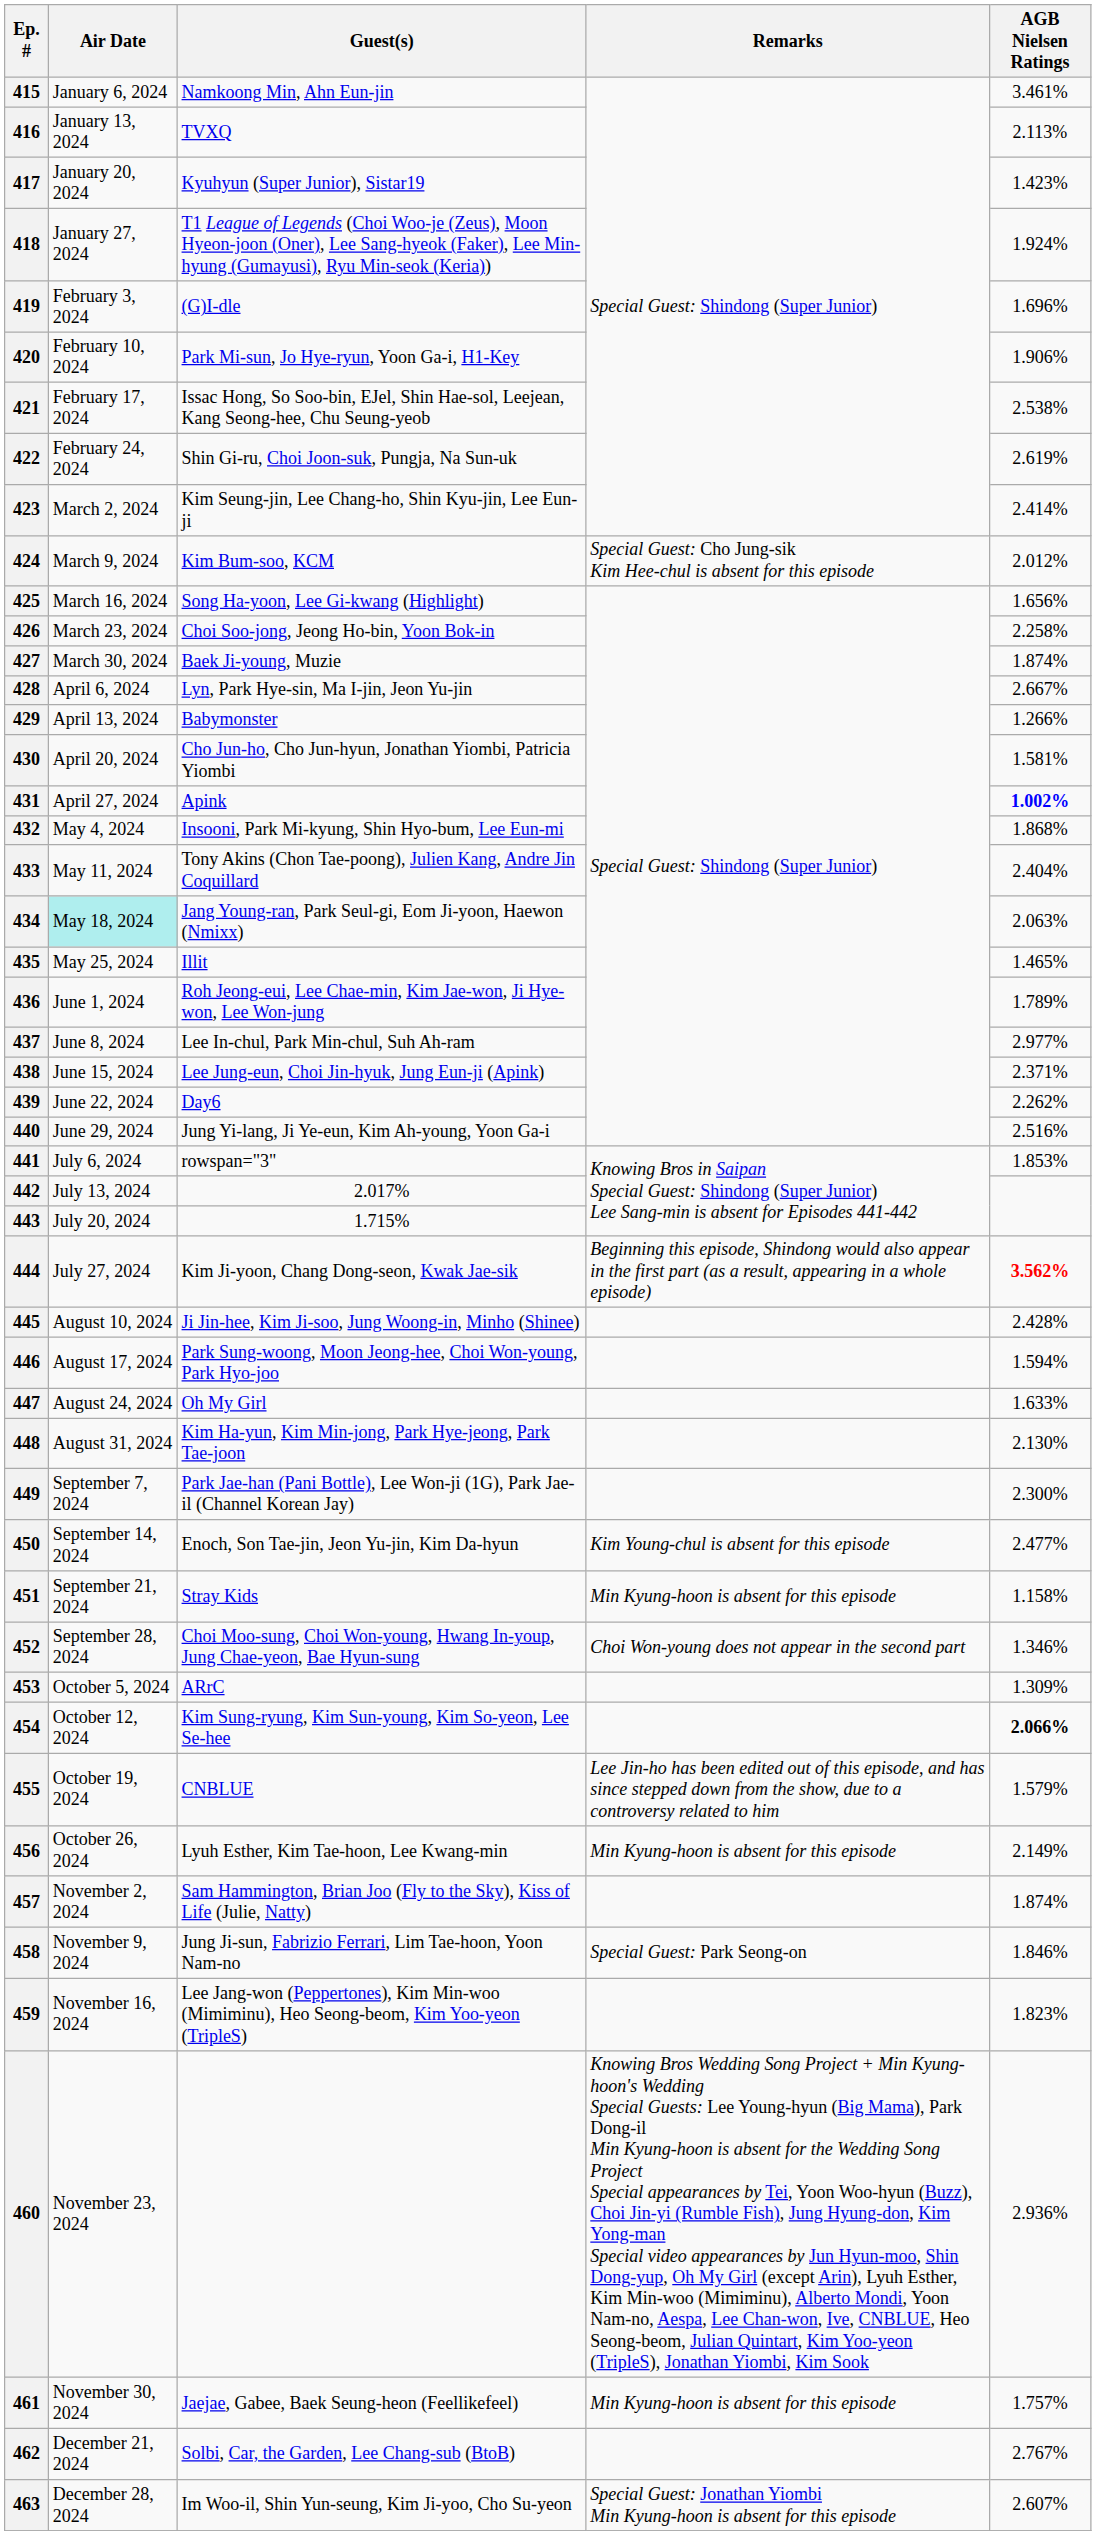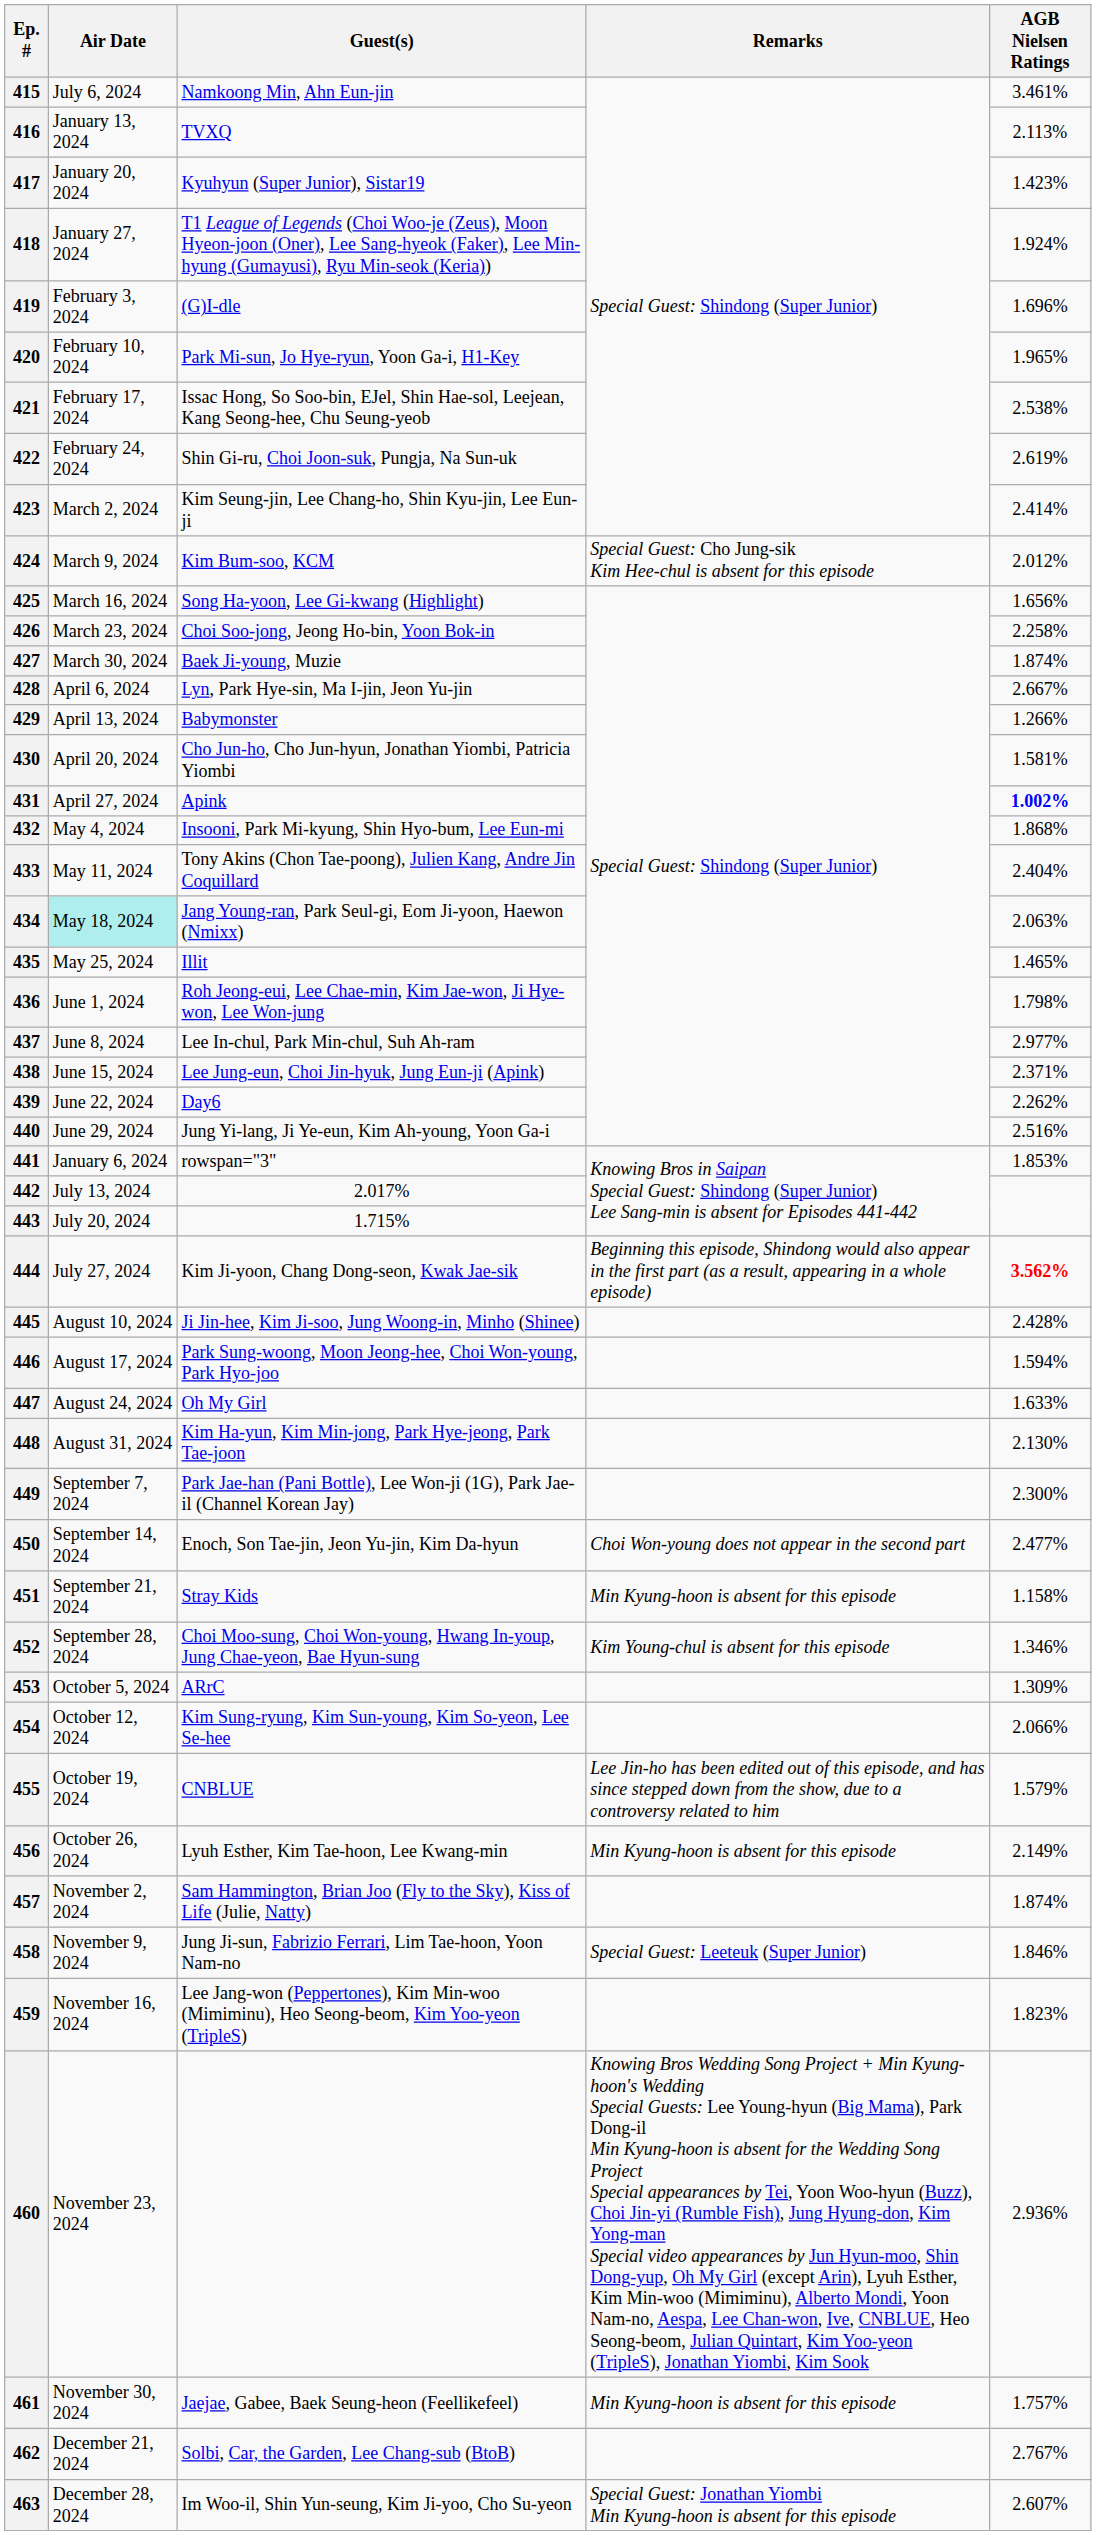(110, 91) January 6, 2024 -> (97, 91) July 6, 2024
(1040, 357) 1.906% -> (1040, 357) 1.965%
(1040, 1002) 1.789% -> (1040, 1002) 1.798%
(97, 1161) July 6, 2024 -> (110, 1161) January 6, 2024
(740, 1545) Kim Young-chul is absent for this episode -> (778, 1545) Choi Won-young does not appear in the second part
(778, 1647) Choi Won-young does not appear in the second part -> (740, 1647) Kim Young-chul is absent for this episode
(1040, 1727) bold -> (1040, 1727) normal
(698, 1952) Special Guest: Park Seong-on -> (728, 1952) Special Guest: Leeteuk (Super Junior)
